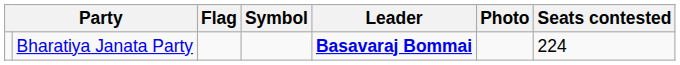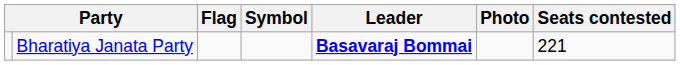(552, 45) 224 -> (552, 45) 221
